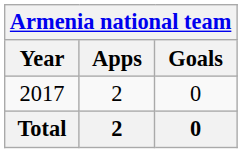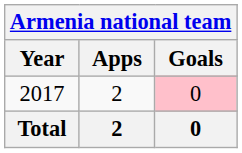(196, 93) no background -> (196, 93) pink background
